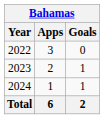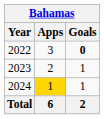(83, 50) normal -> (83, 50) bold
(50, 86) no background -> (50, 86) gold background
